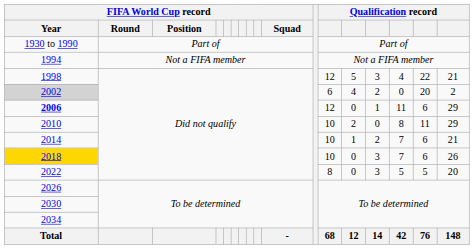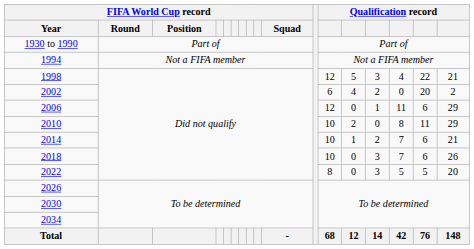(51, 92) lightgrey background -> (51, 92) no background
(51, 108) bold -> (51, 108) normal
(51, 156) gold background -> (51, 156) no background
